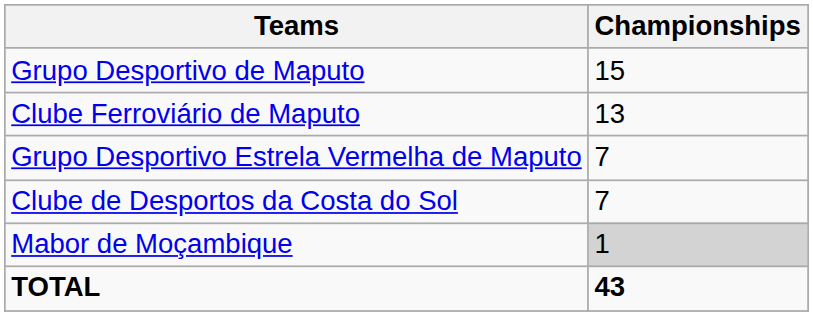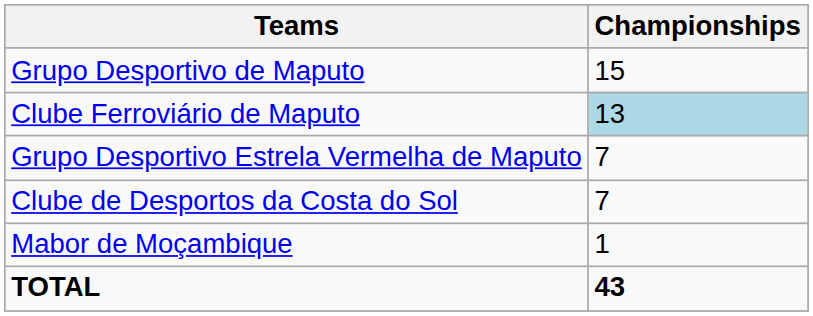(610, 113) no background -> (610, 113) lightblue background
(602, 244) lightgrey background -> (602, 244) no background
